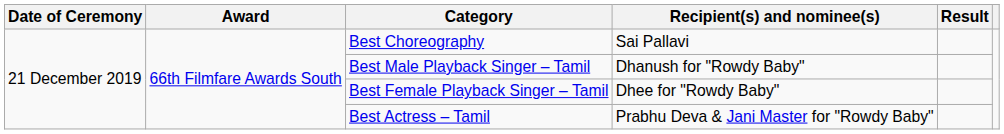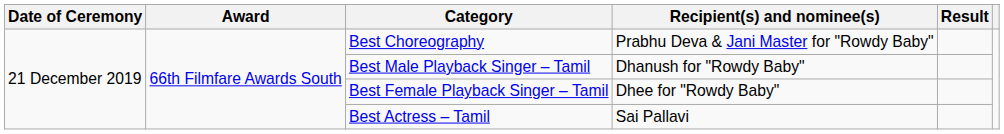(652, 41) Sai Pallavi -> (775, 41) Prabhu Deva & Jani Master for "Rowdy Baby"
(775, 116) Prabhu Deva & Jani Master for "Rowdy Baby" -> (652, 116) Sai Pallavi
